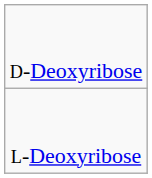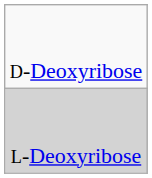(76, 155) no background -> (76, 155) lightgrey background
